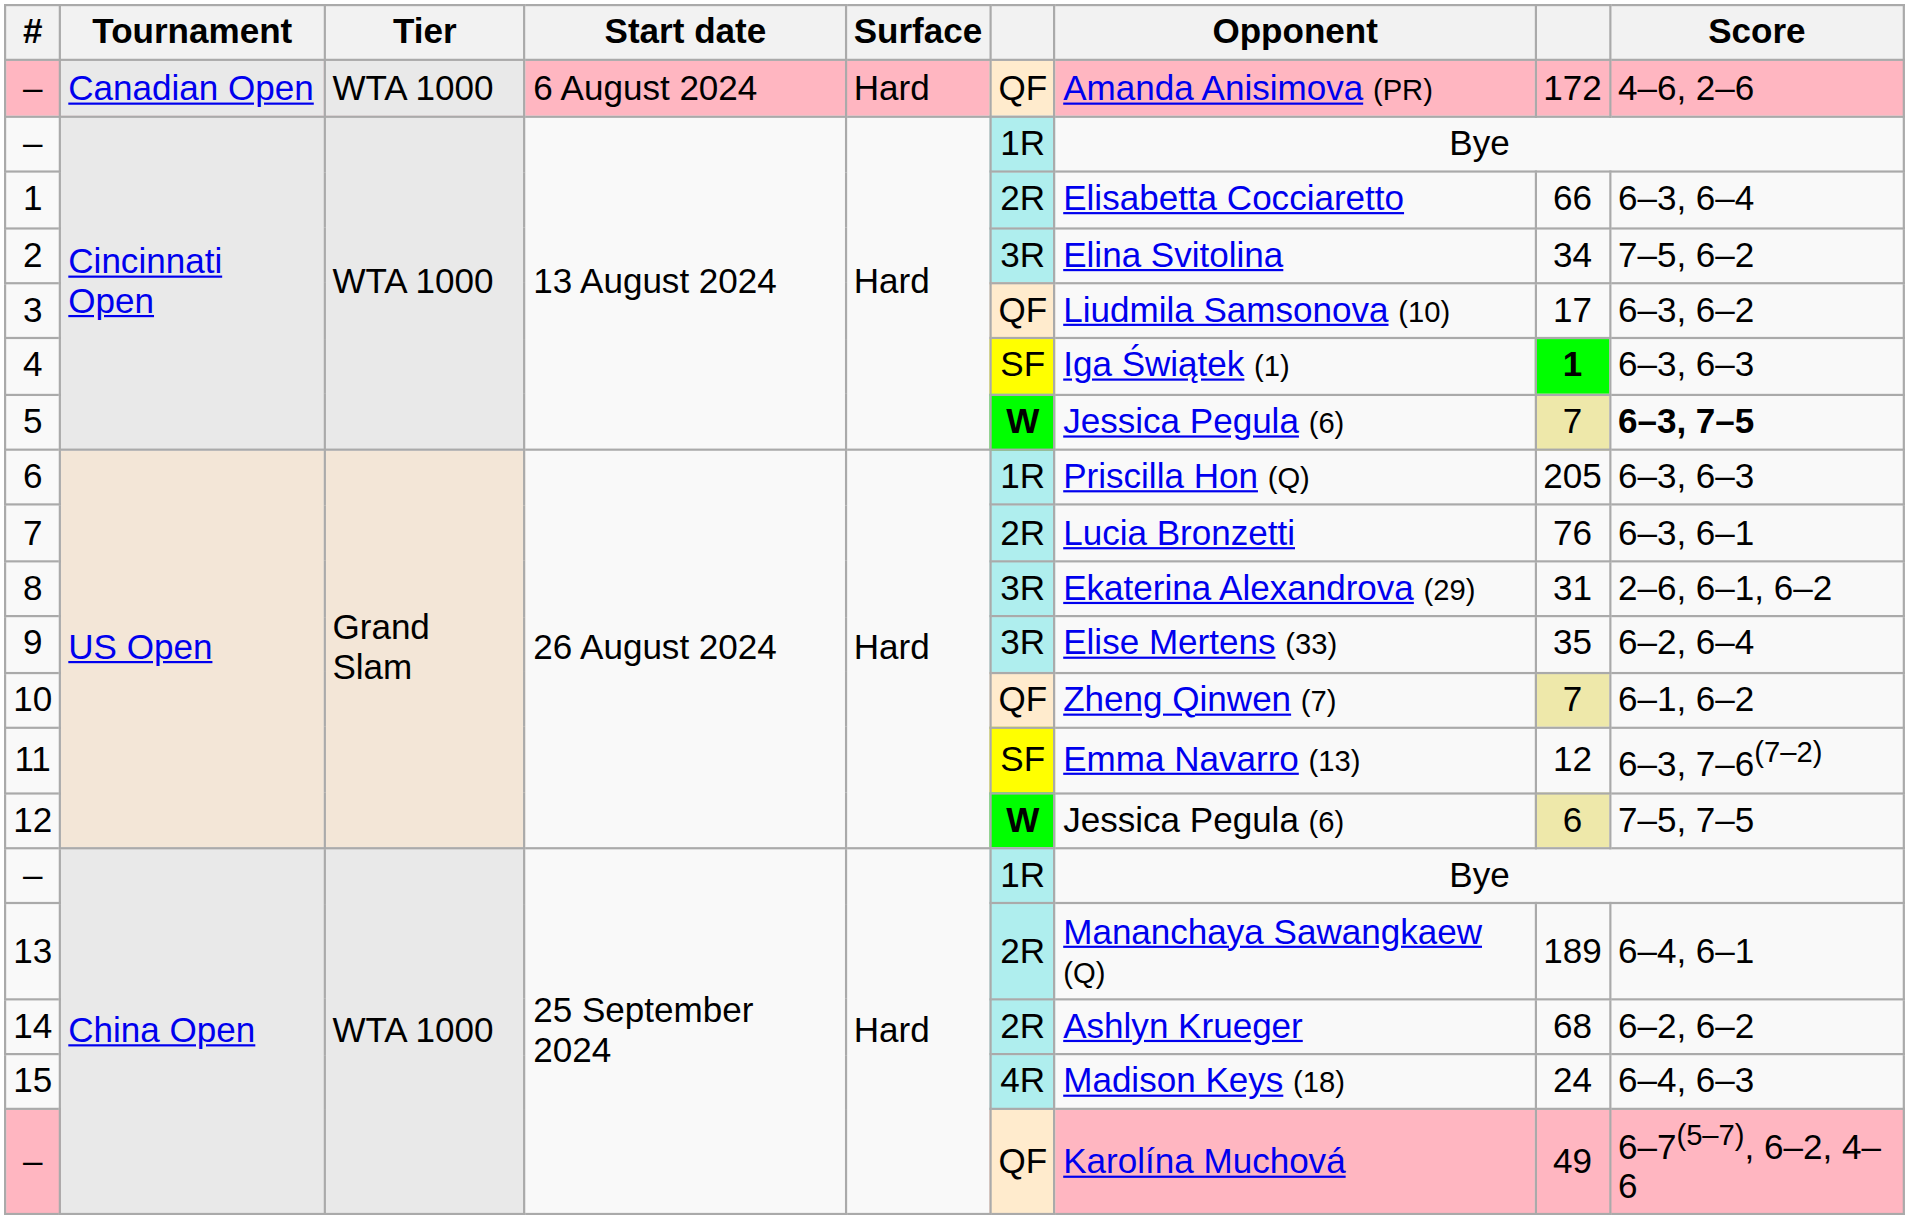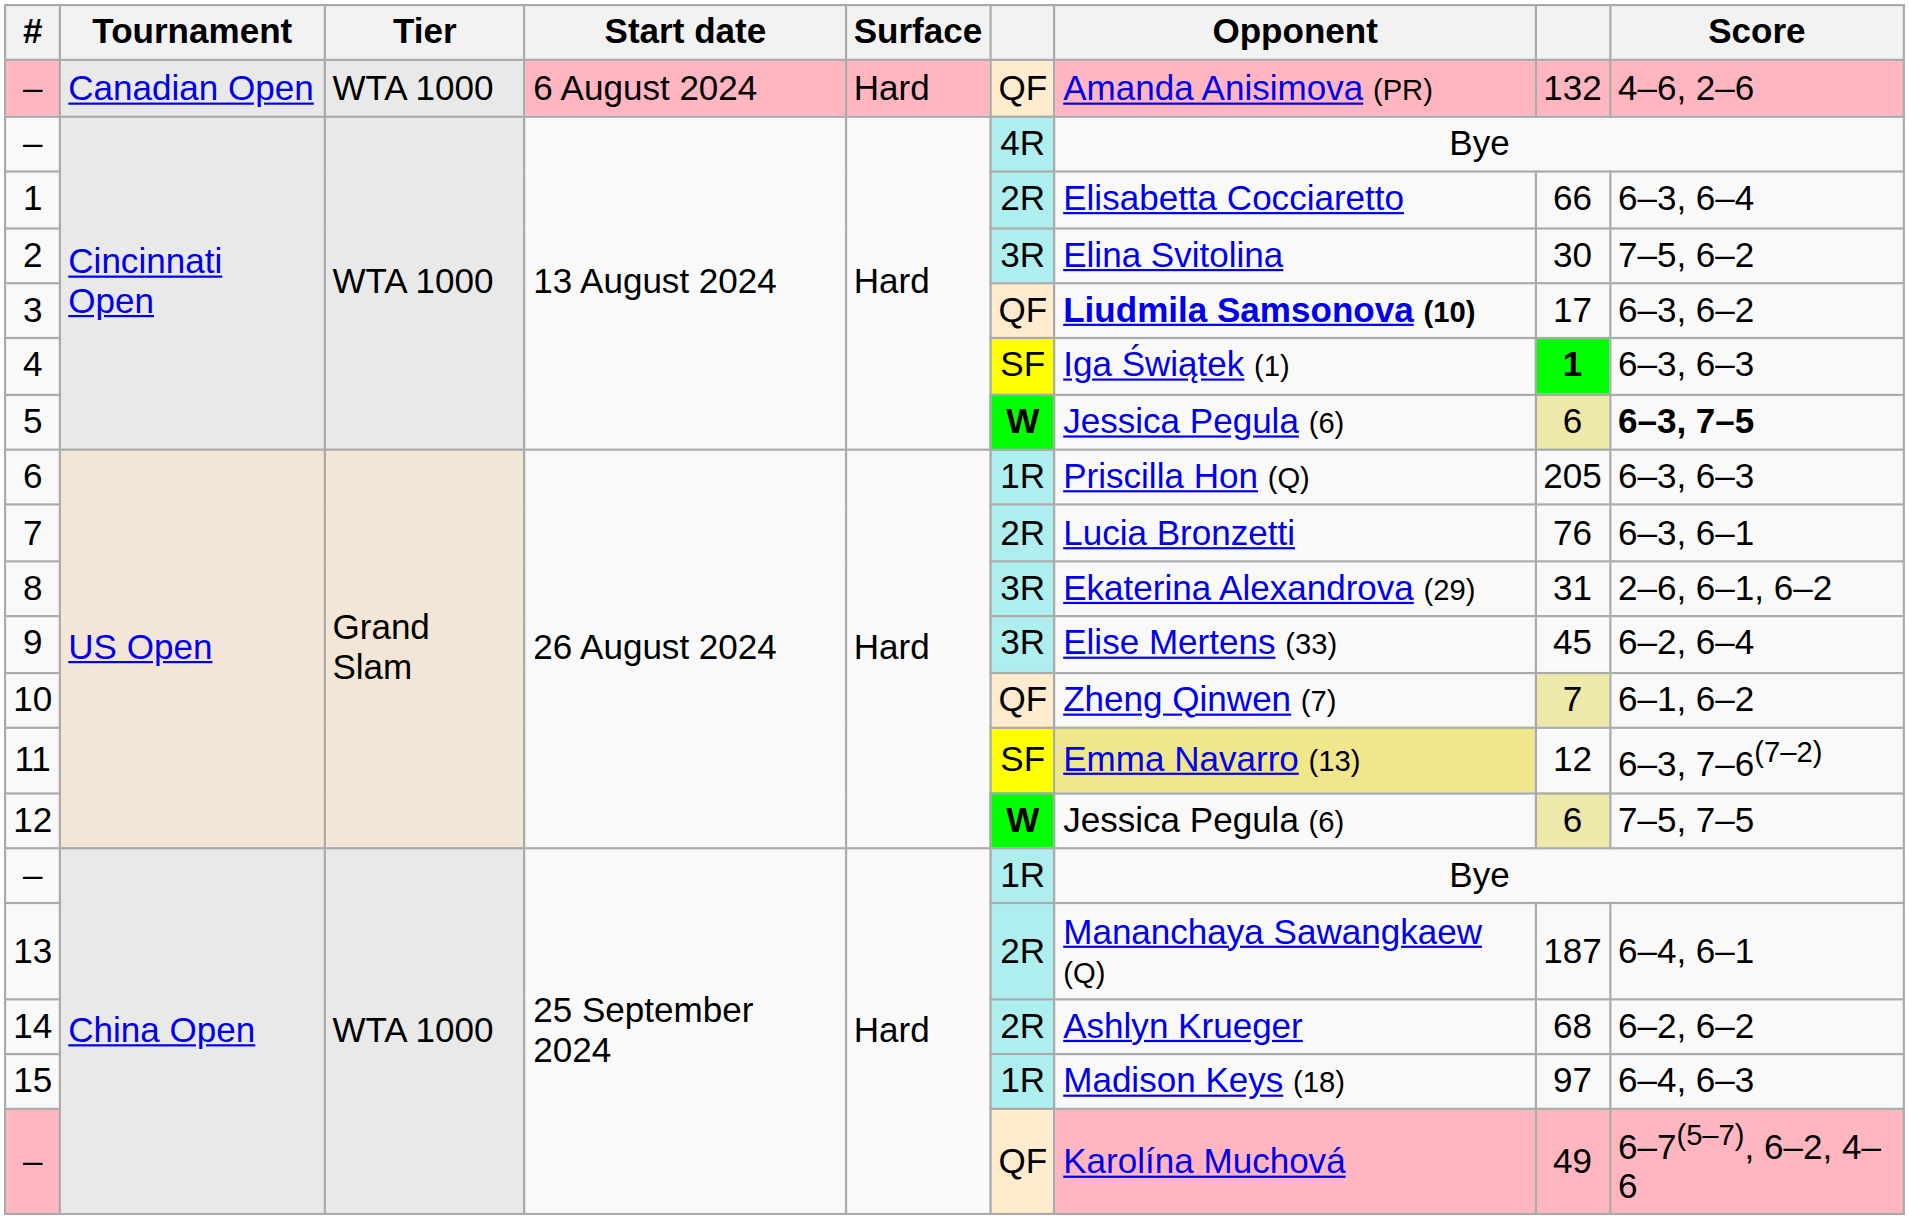(1573, 87) 172 -> (1573, 87) 132
(1023, 143) 1R -> (1023, 143) 4R
(1573, 254) 34 -> (1573, 254) 30
(1257, 310) normal -> (1269, 310) bold
(1573, 421) 7 -> (1573, 421) 6
(1573, 643) 35 -> (1573, 643) 45
(1212, 759) no background -> (1212, 759) khaki background
(1573, 950) 189 -> (1573, 950) 187
(1023, 1081) 4R -> (1023, 1081) 1R
(1573, 1081) 24 -> (1573, 1081) 97
